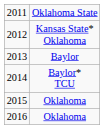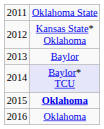(65, 78) no background -> (65, 78) lavender background
(65, 100) normal -> (65, 100) bold
